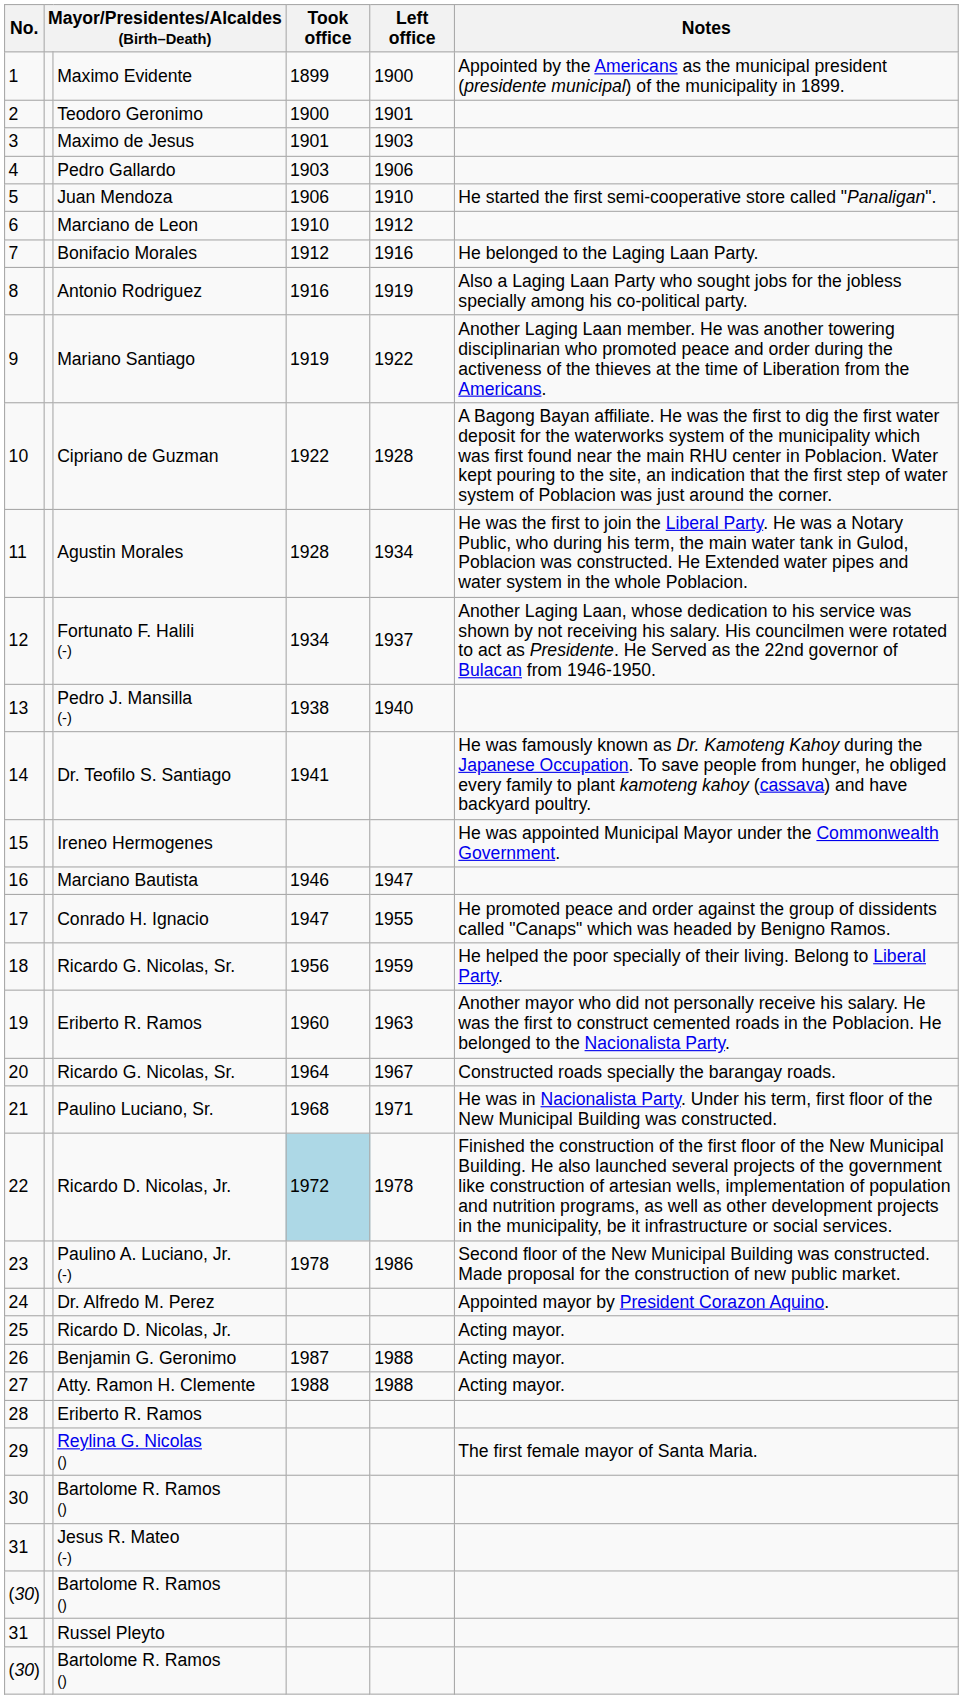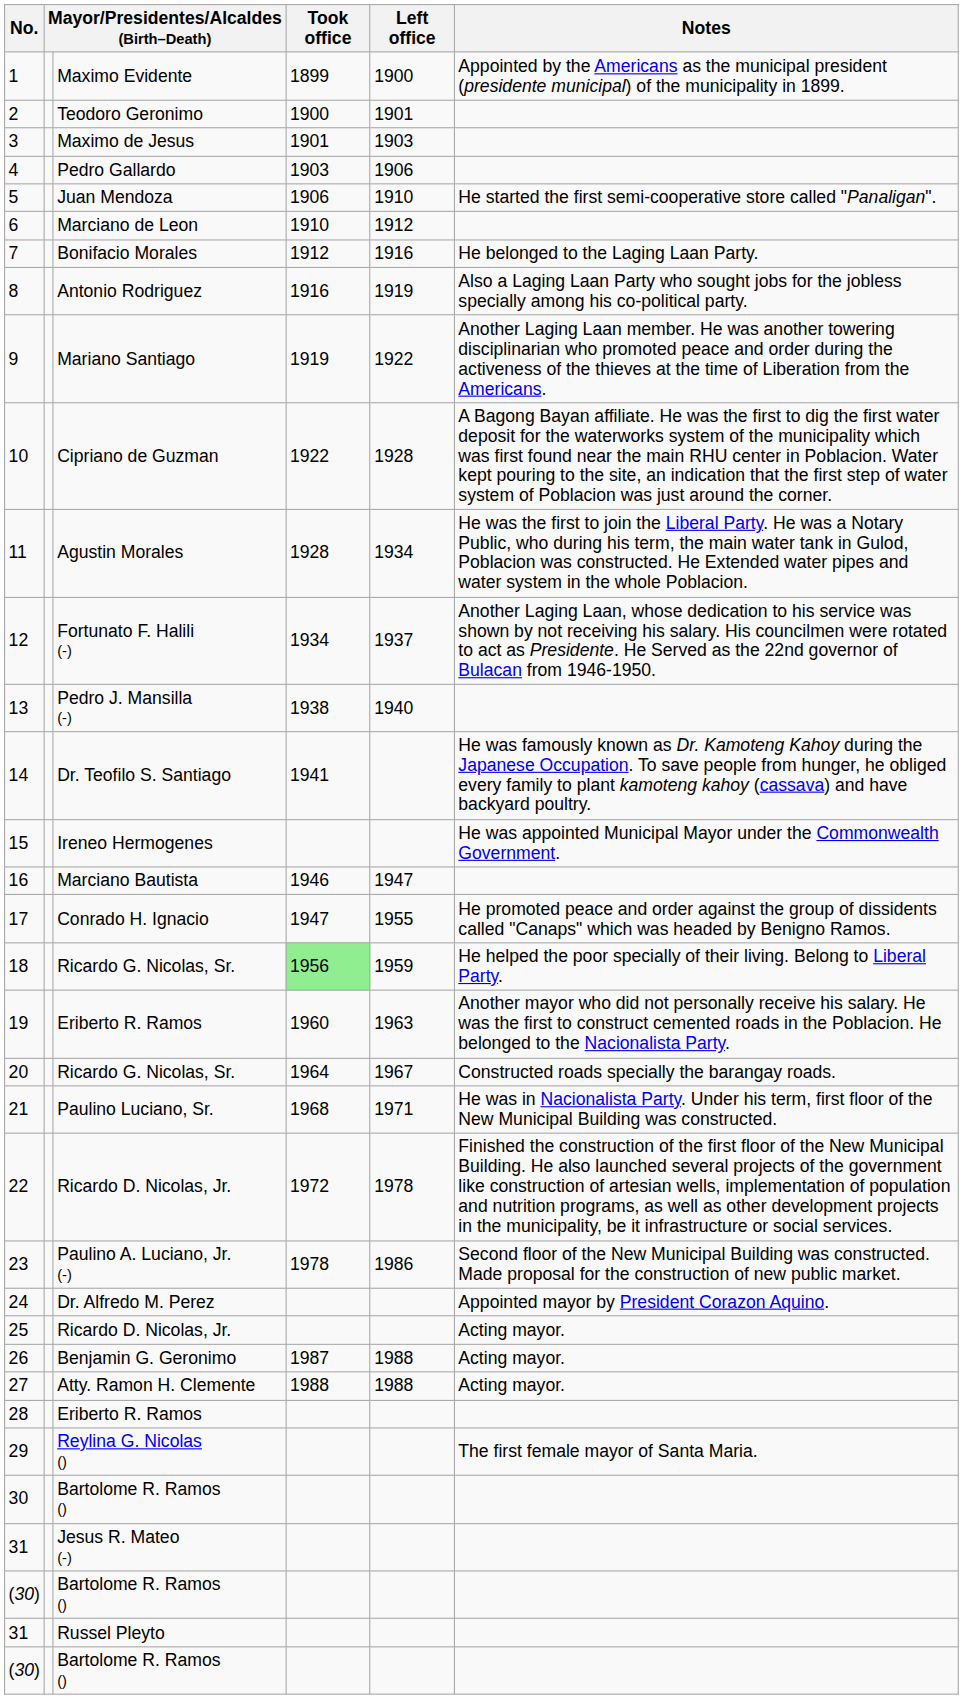(310, 966) no background -> (310, 966) lightgreen background
(310, 1186) lightblue background -> (310, 1186) no background
